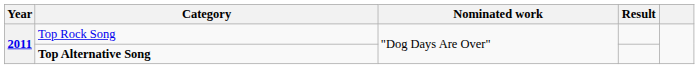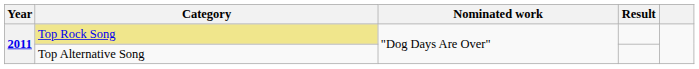(77, 34) no background -> (77, 34) khaki background
(94, 53) bold -> (91, 53) normal
